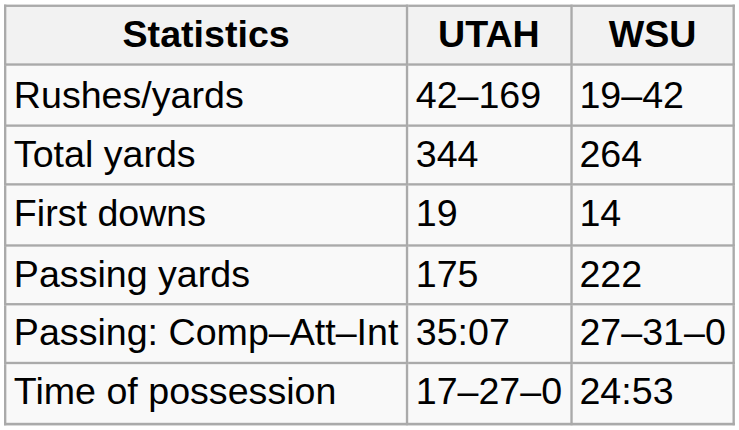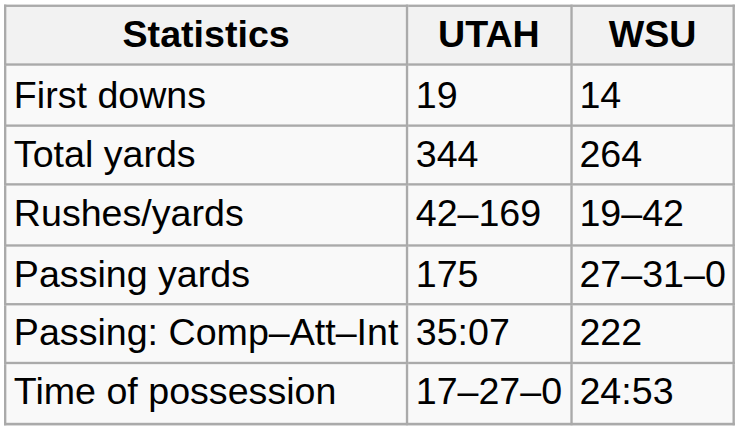rows swapped: (110, 213) <-> (129, 94)
(611, 273) 222 -> (653, 273) 27–31–0
(653, 333) 27–31–0 -> (611, 333) 222
